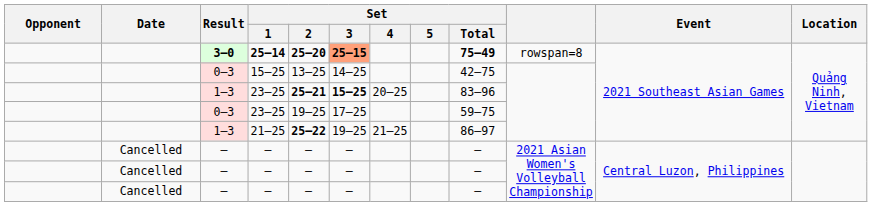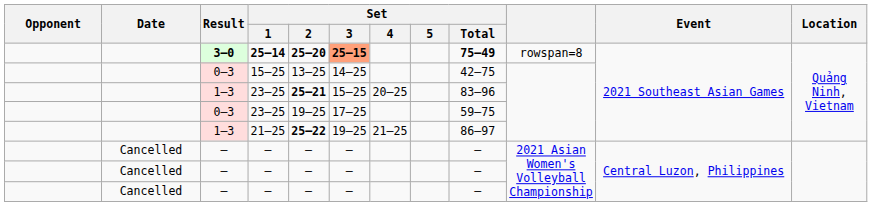(349, 92) bold -> (349, 92) normal
